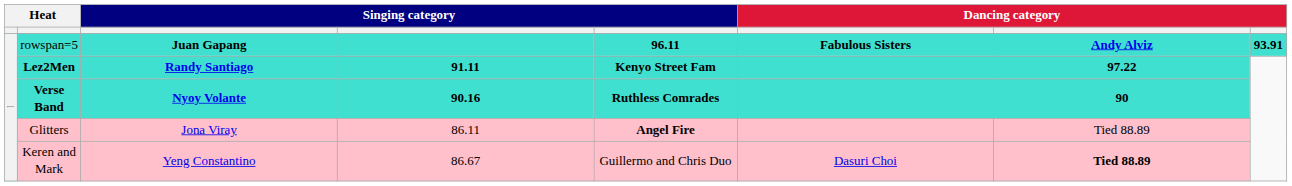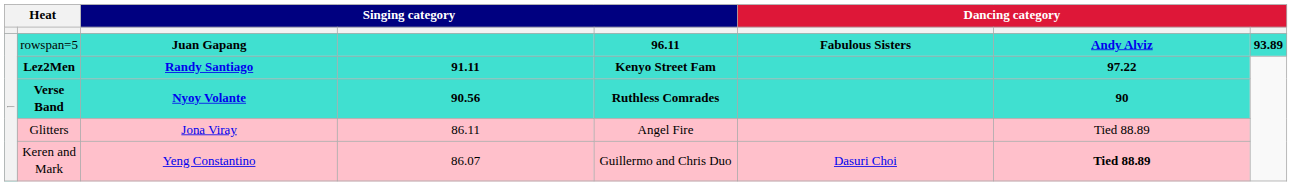(1268, 44) 93.91 -> (1268, 44) 93.89
(466, 98) 90.16 -> (466, 98) 90.56
(666, 129) bold -> (666, 129) normal
(466, 160) 86.67 -> (466, 160) 86.07
